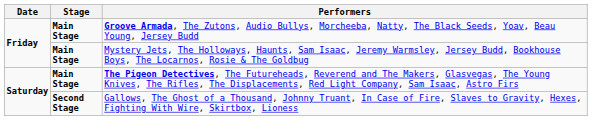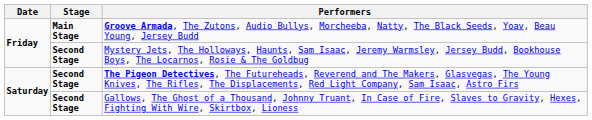(66, 55) Main Stage -> (68, 55) Second Stage
(66, 79) Main Stage -> (68, 79) Second Stage
